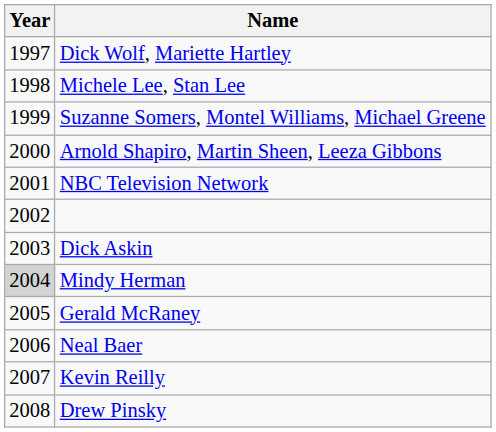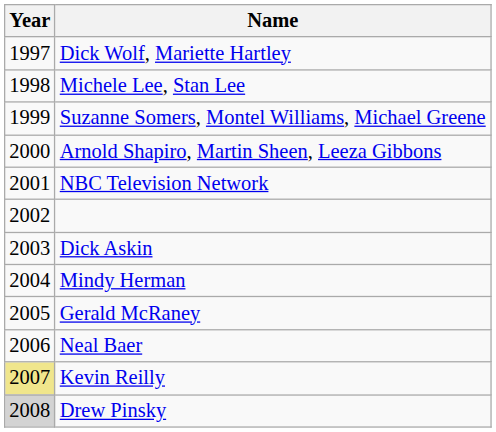(30, 280) lightgrey background -> (30, 280) no background
(30, 378) no background -> (30, 378) khaki background
(30, 410) no background -> (30, 410) lightgrey background
